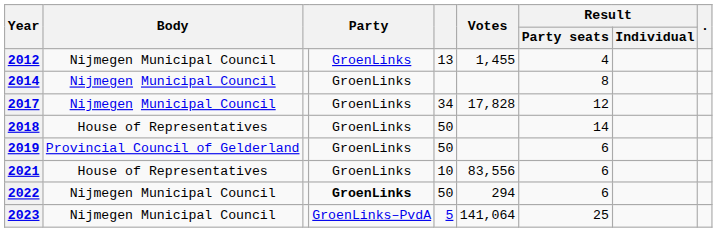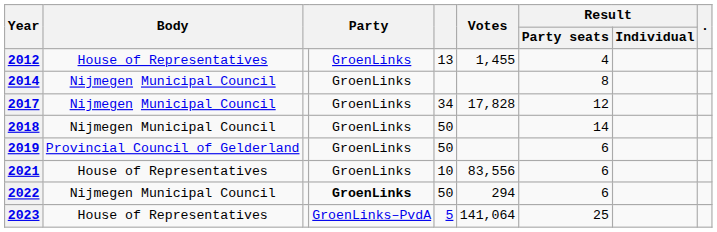(173, 60) Nijmegen Municipal Council -> (173, 60) House of Representatives
(173, 126) House of Representatives -> (173, 126) Nijmegen Municipal Council
(173, 215) Nijmegen Municipal Council -> (173, 215) House of Representatives
